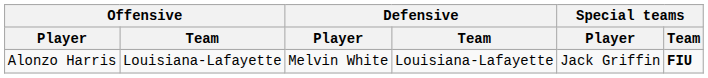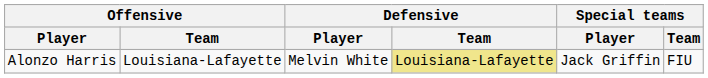(474, 61) no background -> (474, 61) khaki background
(680, 61) bold -> (680, 61) normal
